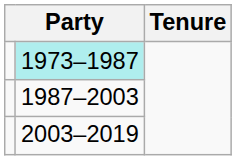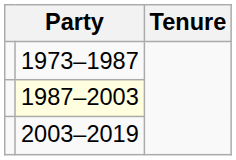(80, 60) paleturquoise background -> (80, 60) no background
(80, 97) no background -> (80, 97) lightyellow background
